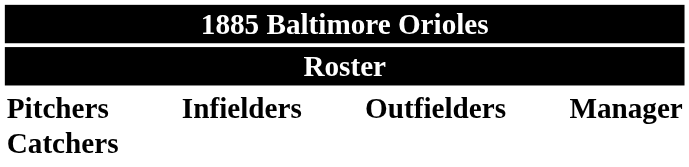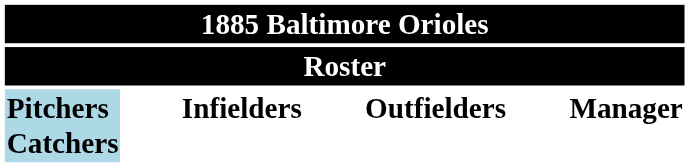(63, 125) no background -> (63, 125) lightblue background
